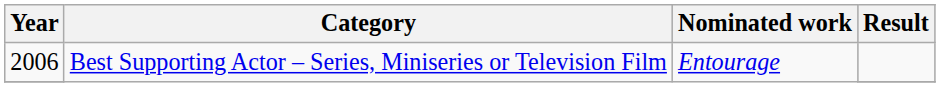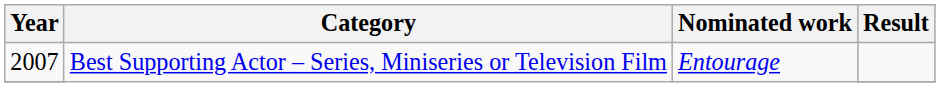(34, 61) 2006 -> (34, 61) 2007
